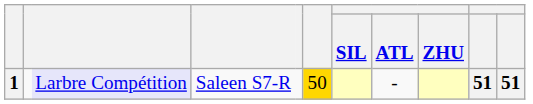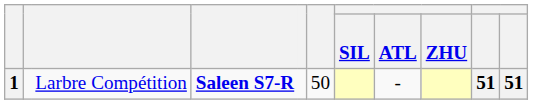(111, 83) lavender background -> (111, 83) no background
(243, 83) normal -> (245, 83) bold
(317, 83) gold background -> (320, 83) no background
